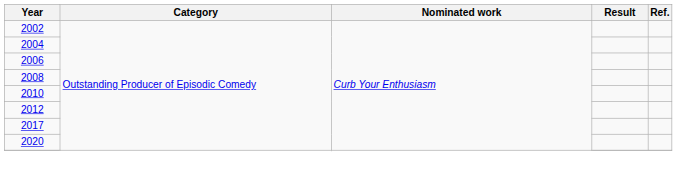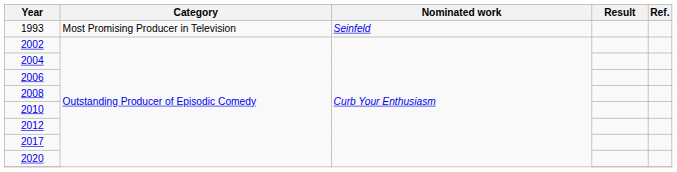+ row: (32, 28)
